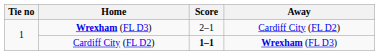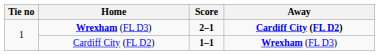(206, 27) normal -> (206, 27) bold
(299, 27) normal -> (299, 27) bold
